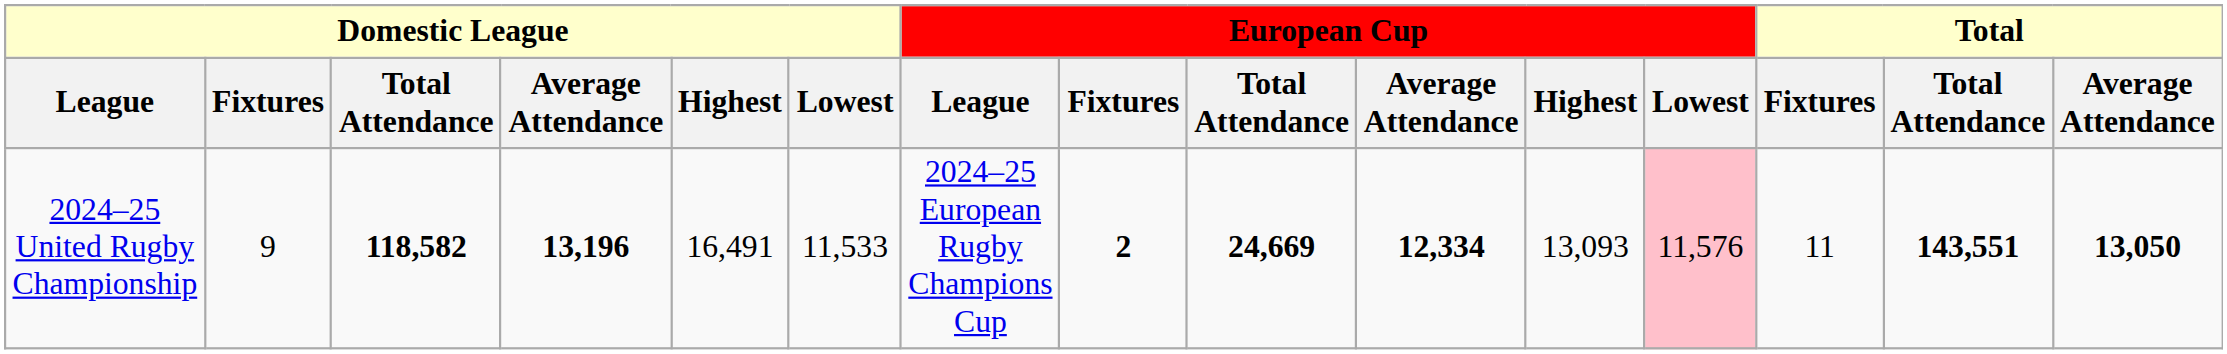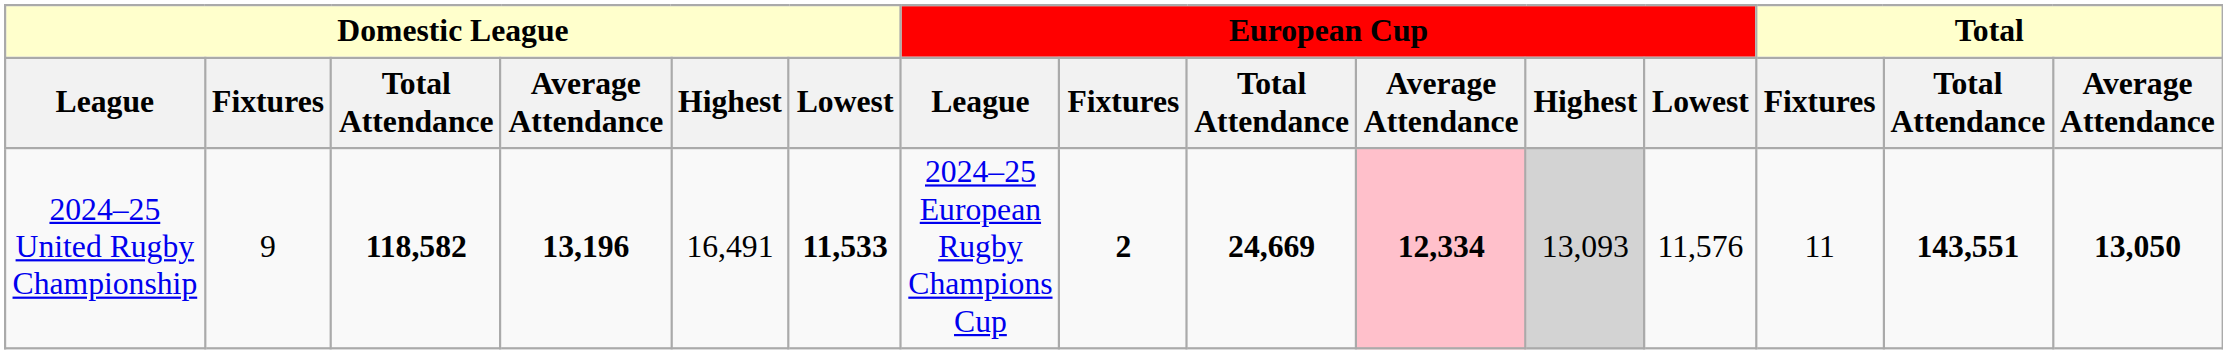(845, 247) normal -> (845, 247) bold
(1441, 247) no background -> (1441, 247) pink background
(1585, 247) no background -> (1585, 247) lightgrey background
(1700, 247) pink background -> (1700, 247) no background
